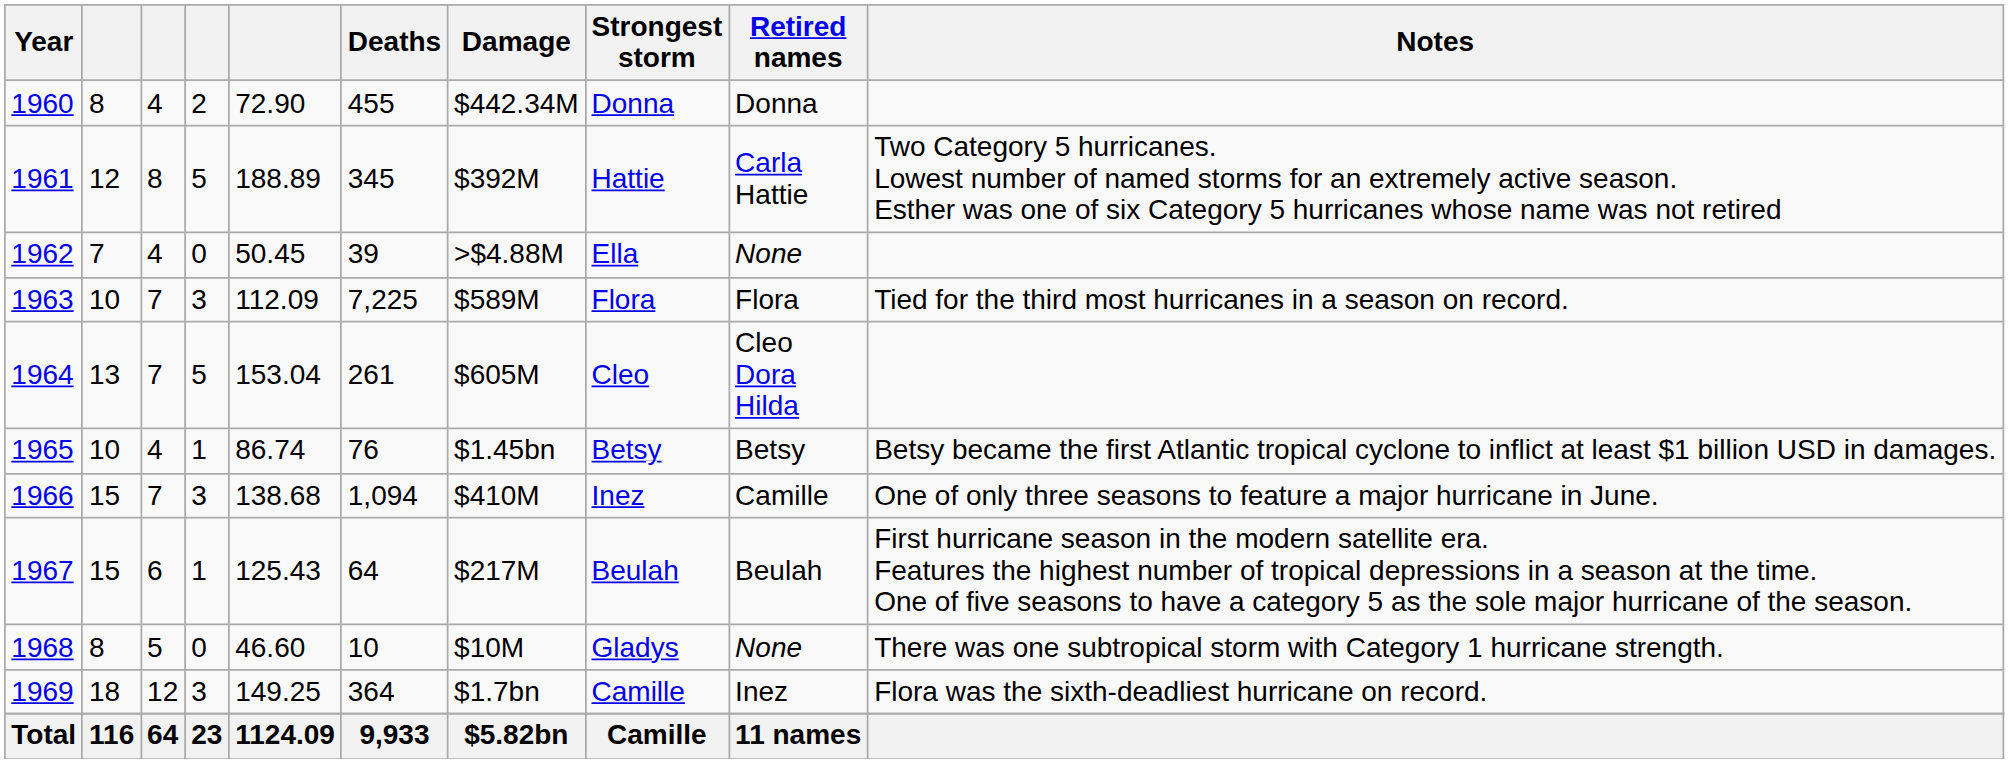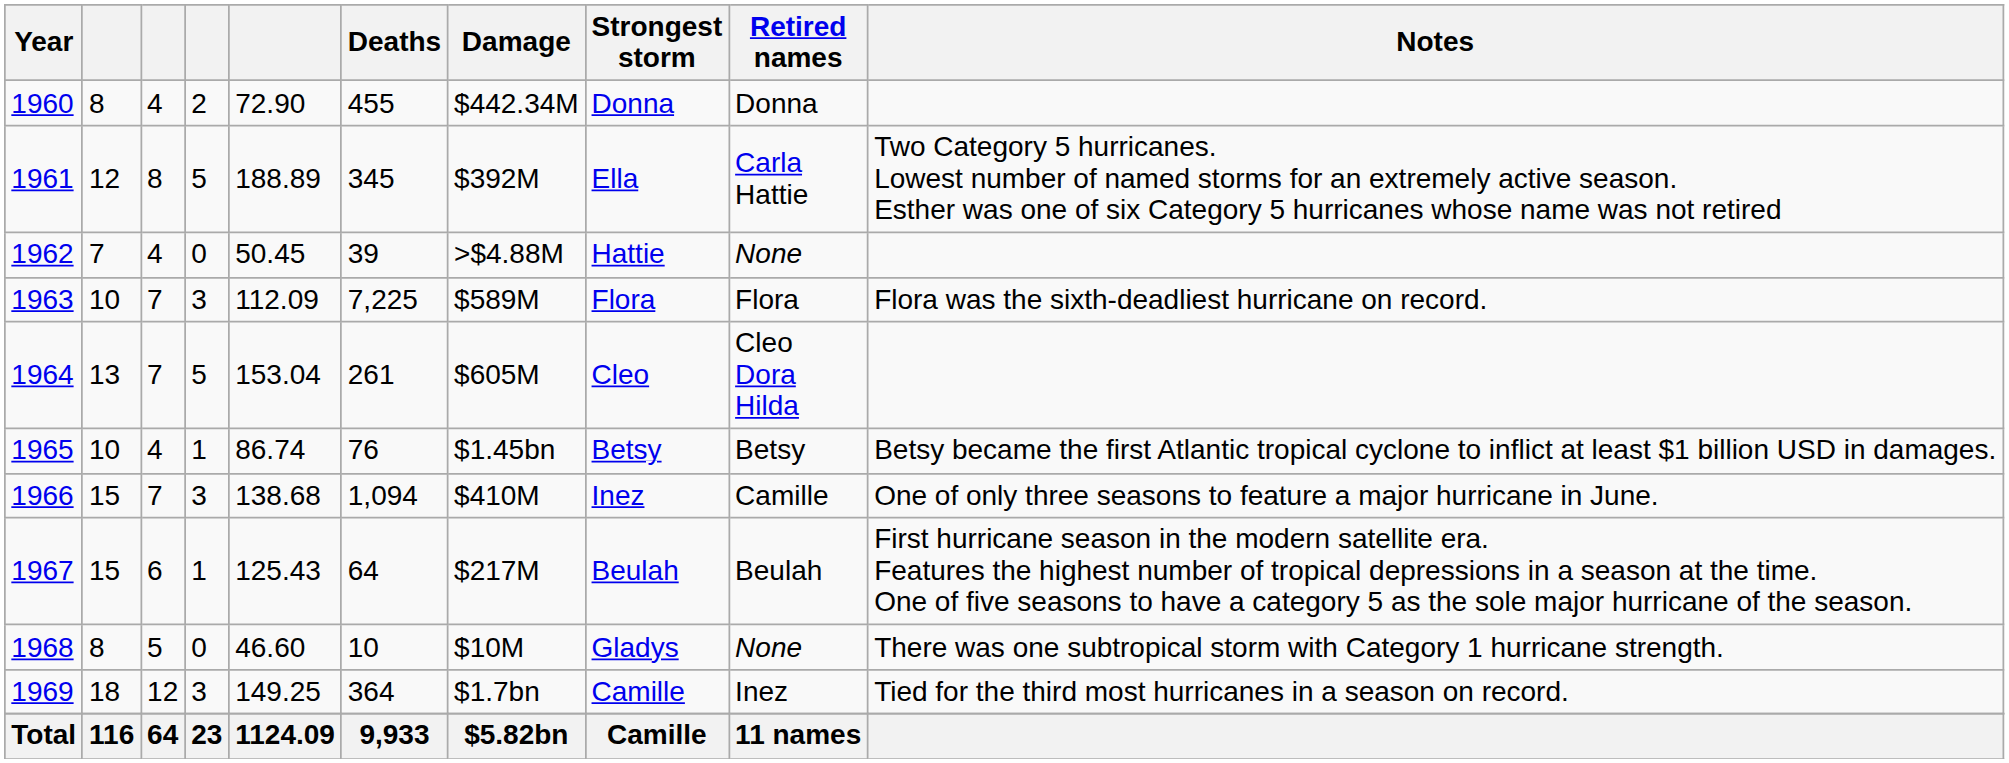(628, 178) Hattie -> (615, 178) Ella
(615, 254) Ella -> (628, 254) Hattie
(1221, 298) Tied for the third most hurricanes in a season on record. -> (1181, 298) Flora was the sixth-deadliest hurricane on record.
(1181, 691) Flora was the sixth-deadliest hurricane on record. -> (1221, 691) Tied for the third most hurricanes in a season on record.
